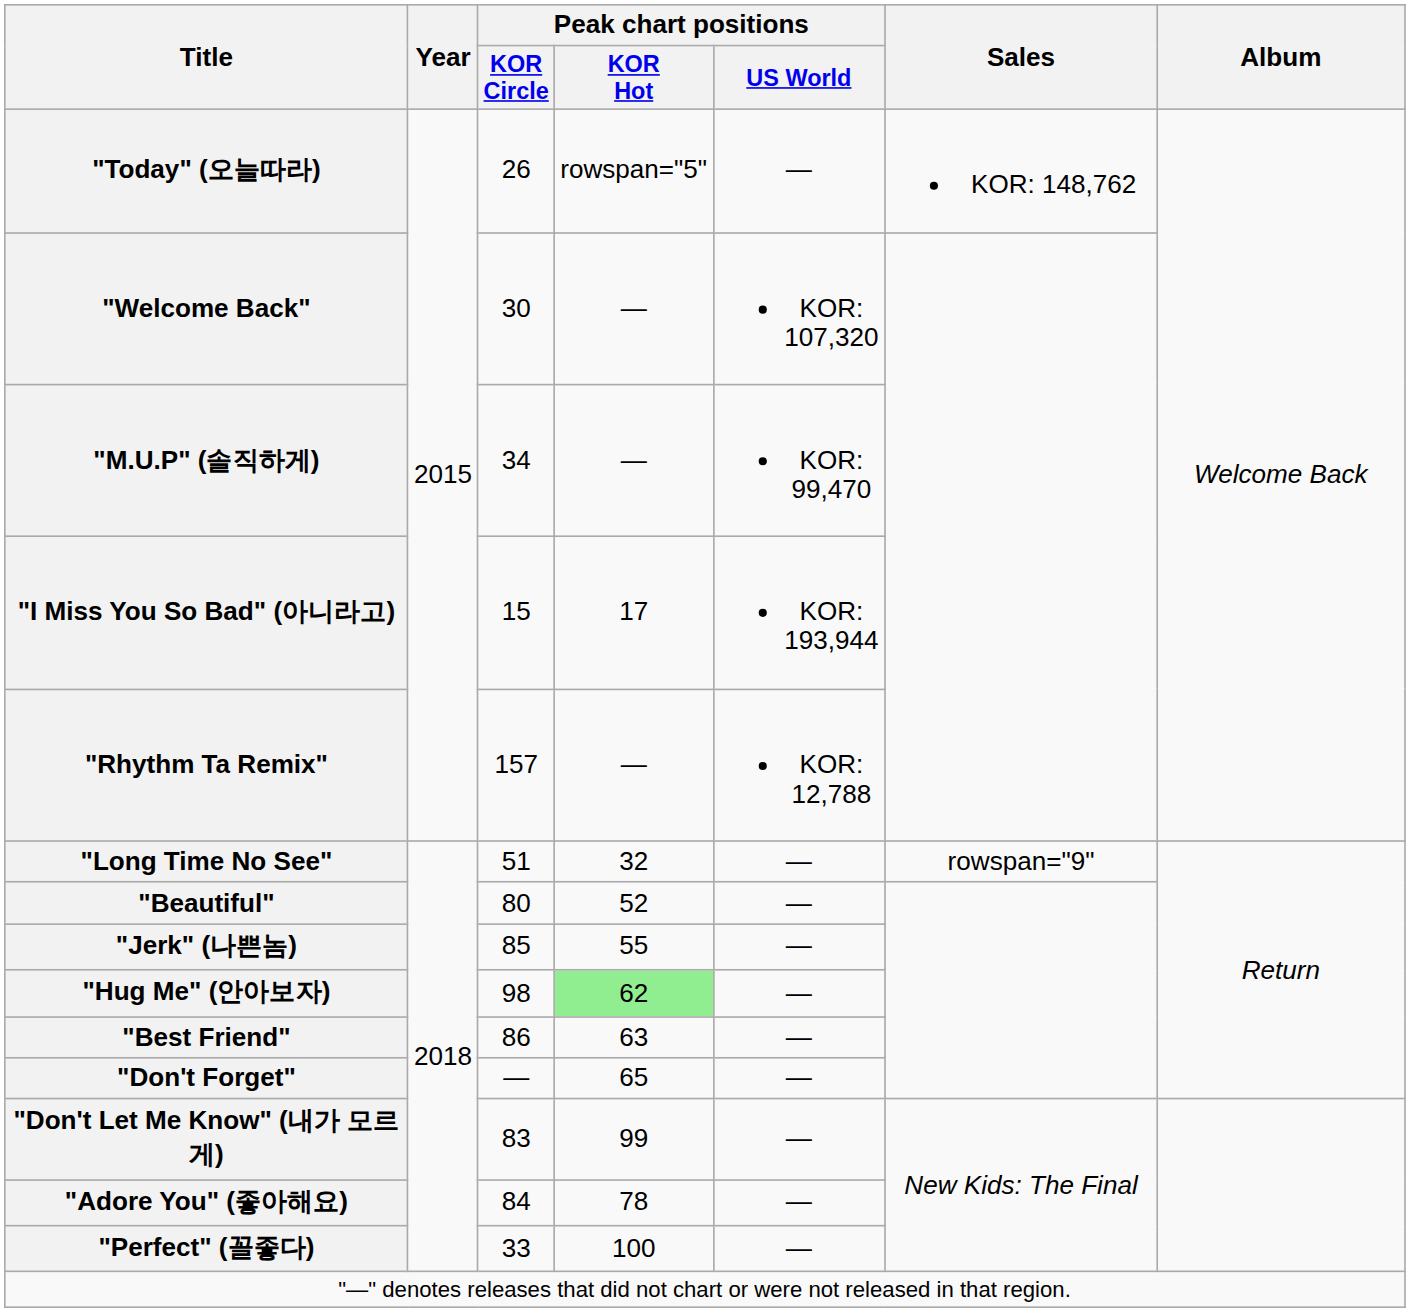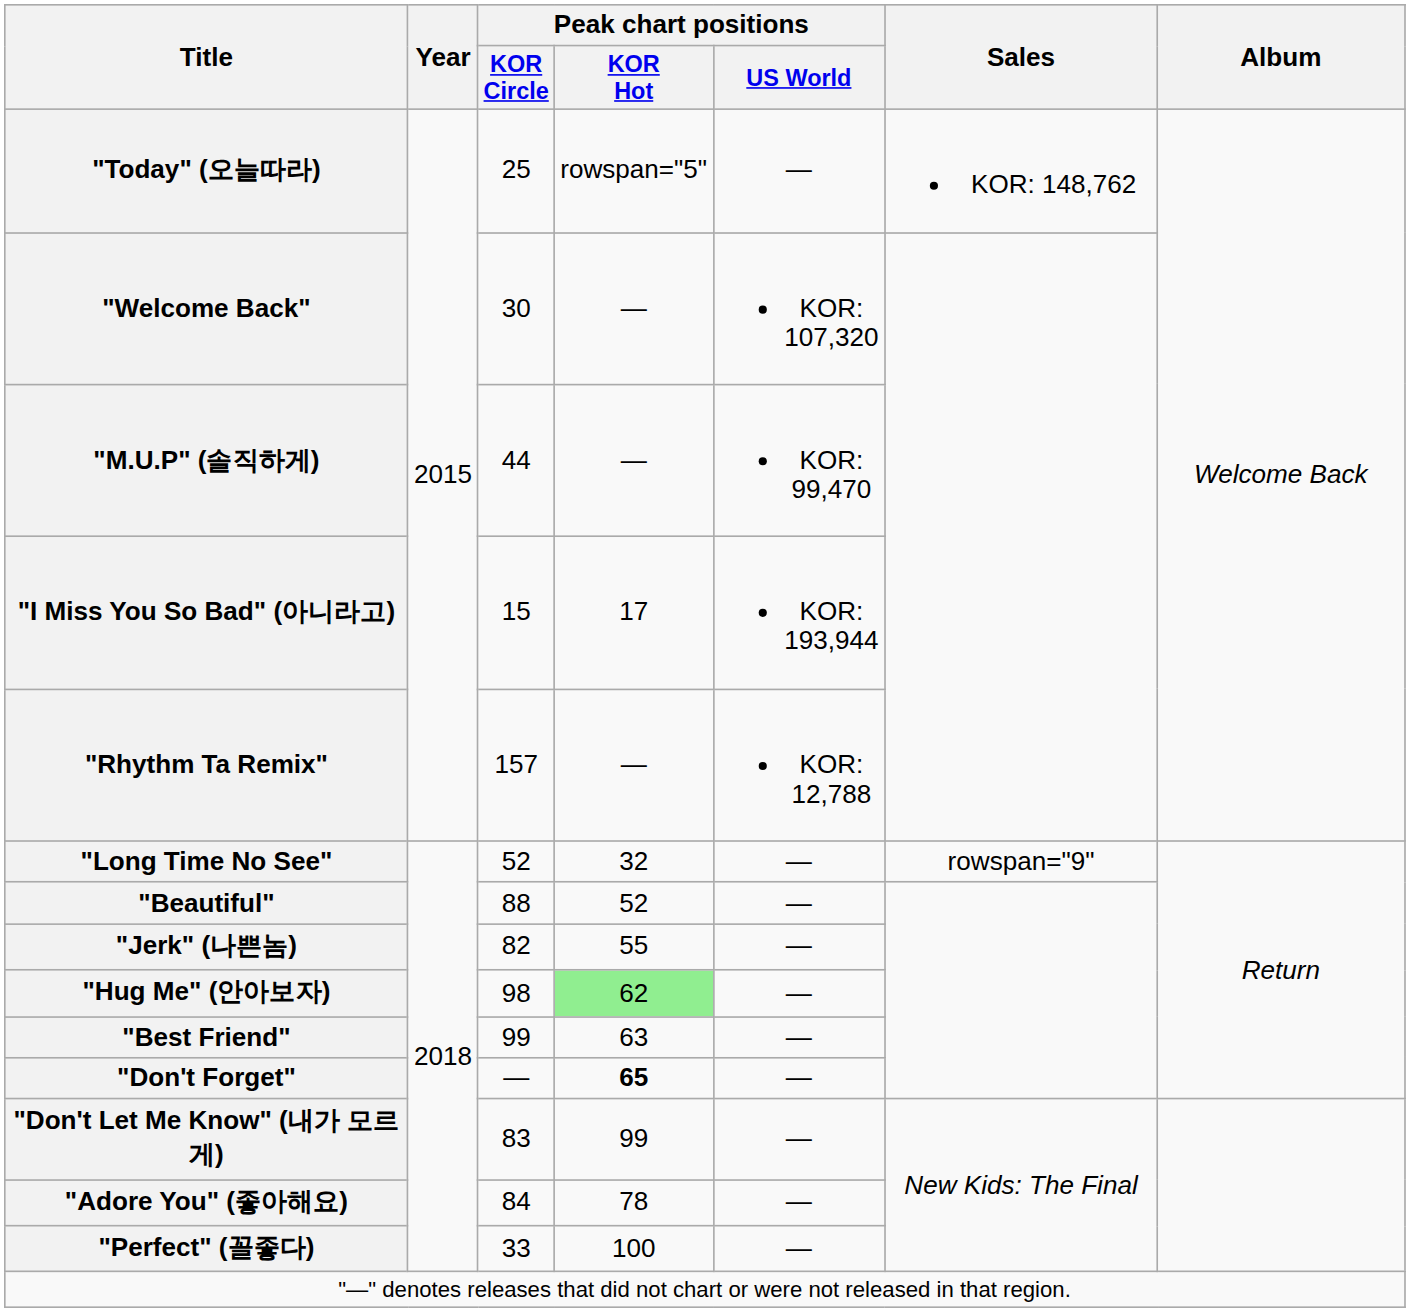(516, 170) 26 -> (516, 170) 25
(516, 460) 34 -> (516, 460) 44
(516, 861) 51 -> (516, 861) 52
(516, 902) 80 -> (516, 902) 88
(516, 946) 85 -> (516, 946) 82
(516, 1036) 86 -> (516, 1036) 99
(634, 1077) normal -> (634, 1077) bold
